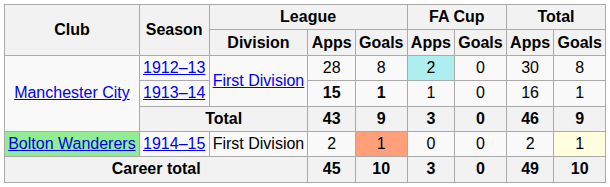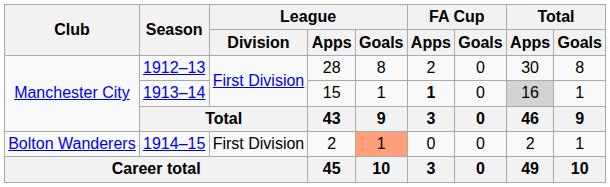(431, 67) paleturquoise background -> (431, 67) no background
(332, 93) bold -> (332, 93) normal
(381, 93) bold -> (381, 93) normal
(431, 93) normal -> (431, 93) bold
(530, 93) no background -> (530, 93) lightgrey background
(72, 144) lightgreen background -> (72, 144) no background
(580, 144) lightyellow background -> (580, 144) no background
